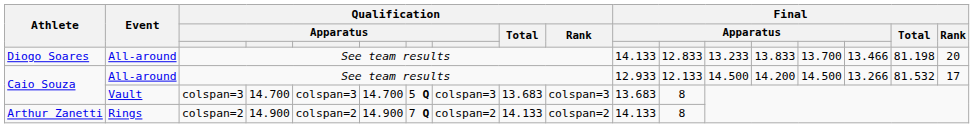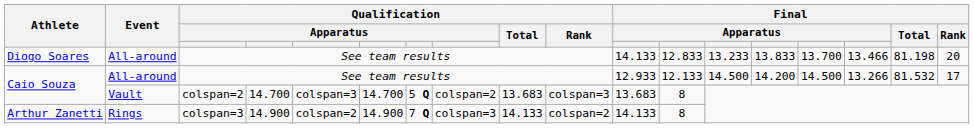(213, 94) colspan=3 -> (213, 94) colspan=2
(465, 94) colspan=3 -> (465, 94) colspan=2
(213, 113) colspan=2 -> (213, 113) colspan=3
(465, 113) colspan=2 -> (465, 113) colspan=3
